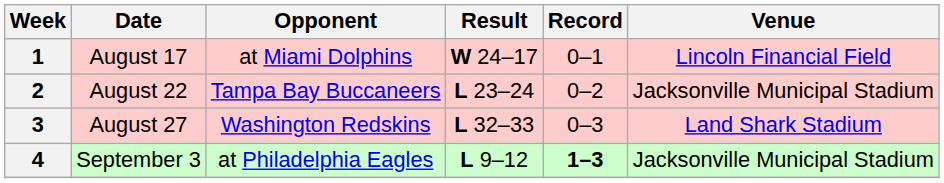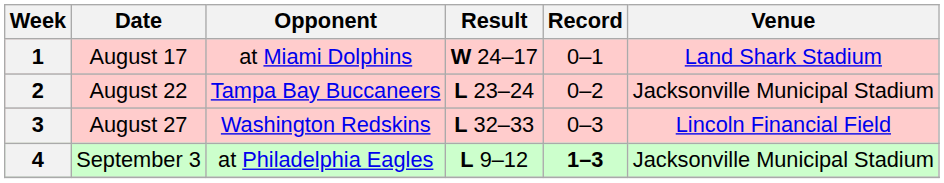(783, 56) Lincoln Financial Field -> (783, 56) Land Shark Stadium
(783, 125) Land Shark Stadium -> (783, 125) Lincoln Financial Field
